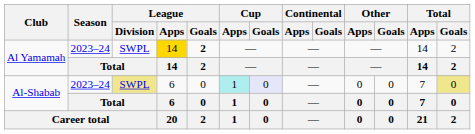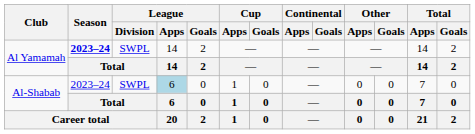(90, 48) normal -> (90, 48) bold
(172, 48) gold background -> (172, 48) no background
(203, 48) bold -> (203, 48) normal
(135, 84) khaki background -> (135, 84) no background
(172, 84) no background -> (172, 84) lightblue background
(234, 84) paleturquoise background -> (234, 84) no background
(266, 84) lavender background -> (266, 84) no background
(454, 84) khaki background -> (454, 84) no background
